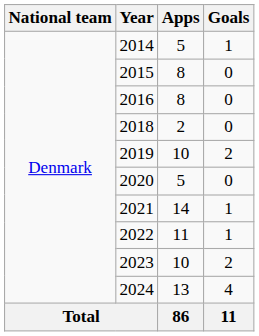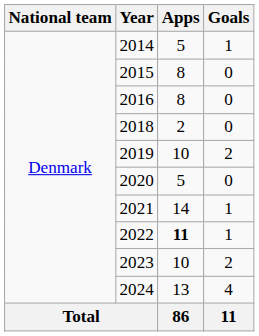(181, 235) normal -> (181, 235) bold
